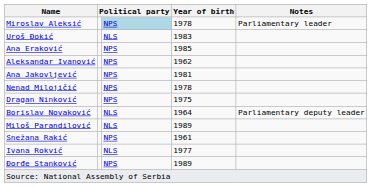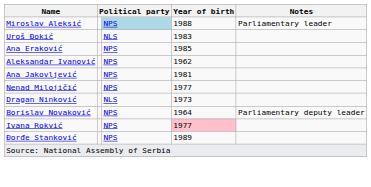(183, 23) 1978 -> (183, 23) 1988
(183, 87) 1978 -> (183, 87) 1977
(110, 100) NPS -> (110, 100) NLS
(183, 100) 1975 -> (183, 100) 1973
(110, 112) NLS -> (110, 112) NPS
- row: (48, 125)
- row: (37, 138)
(110, 150) NLS -> (110, 125) NPS
(183, 150) no background -> (183, 125) pink background
